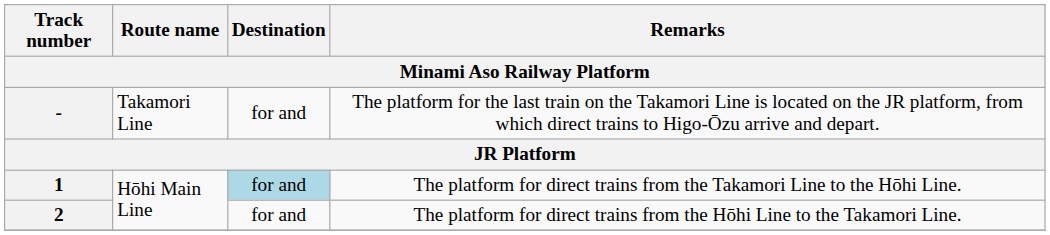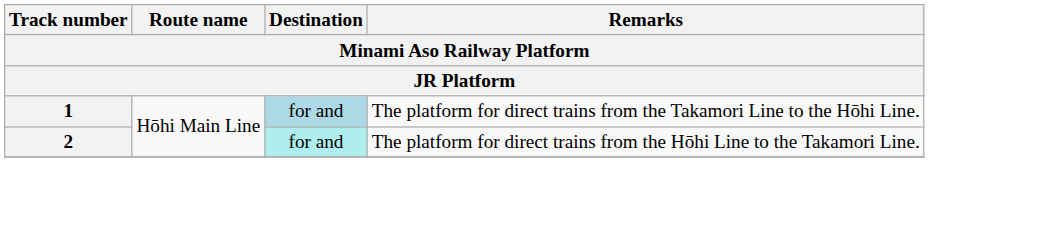- row: (59, 113)
(279, 215) no background -> (316, 141) paleturquoise background
